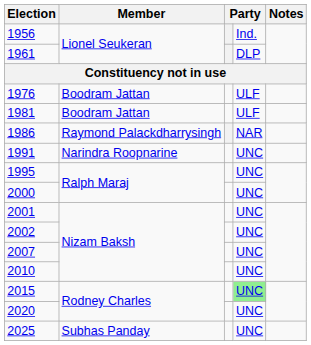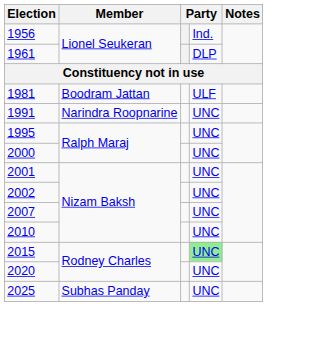- row: (21, 93)
- row: (21, 133)
